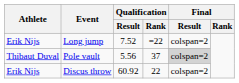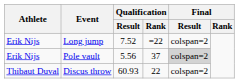(33, 56) Thibaut Duval -> (23, 56) Erik Nijs
(23, 71) Erik Nijs -> (33, 71) Thibaut Duval
(128, 71) 60.92 -> (128, 71) 60.93
